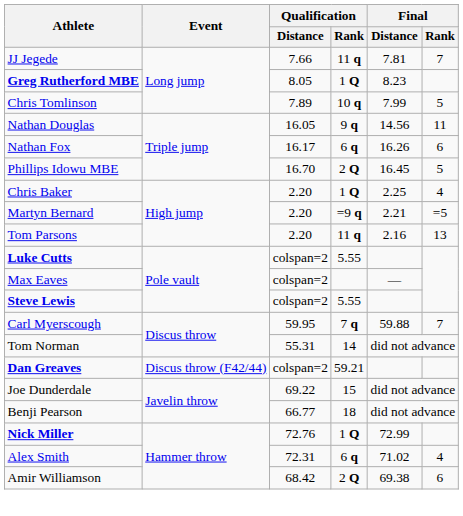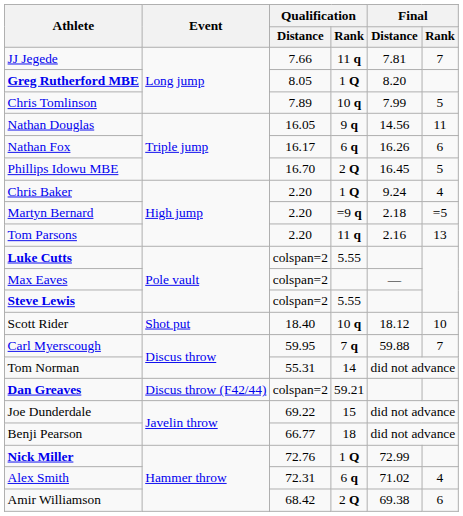(394, 81) 8.23 -> (394, 81) 8.20
(394, 191) 2.25 -> (394, 191) 9.24
(394, 213) 2.21 -> (394, 213) 2.18
+ row: (38, 323)
